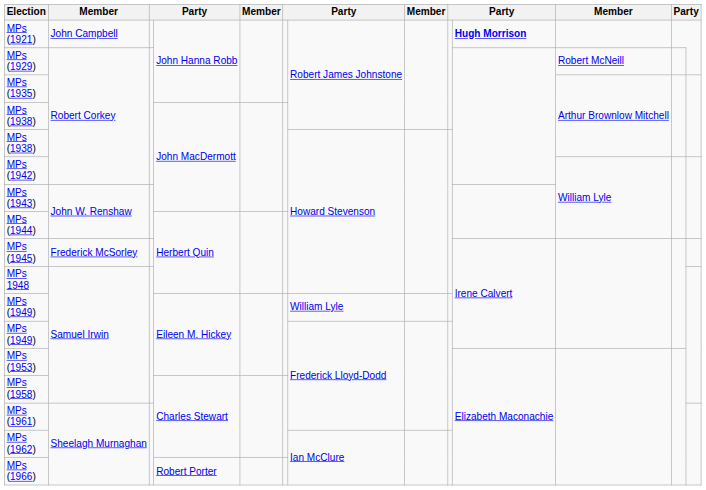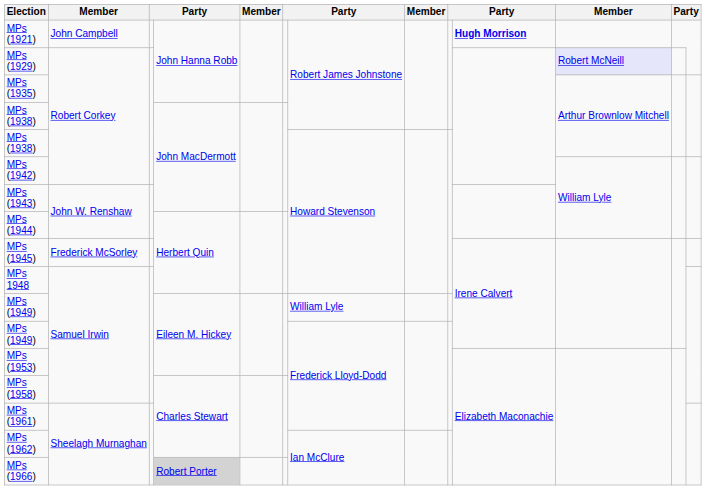(591, 61) no background -> (591, 61) lavender background
(186, 471) no background -> (186, 471) lightgrey background
